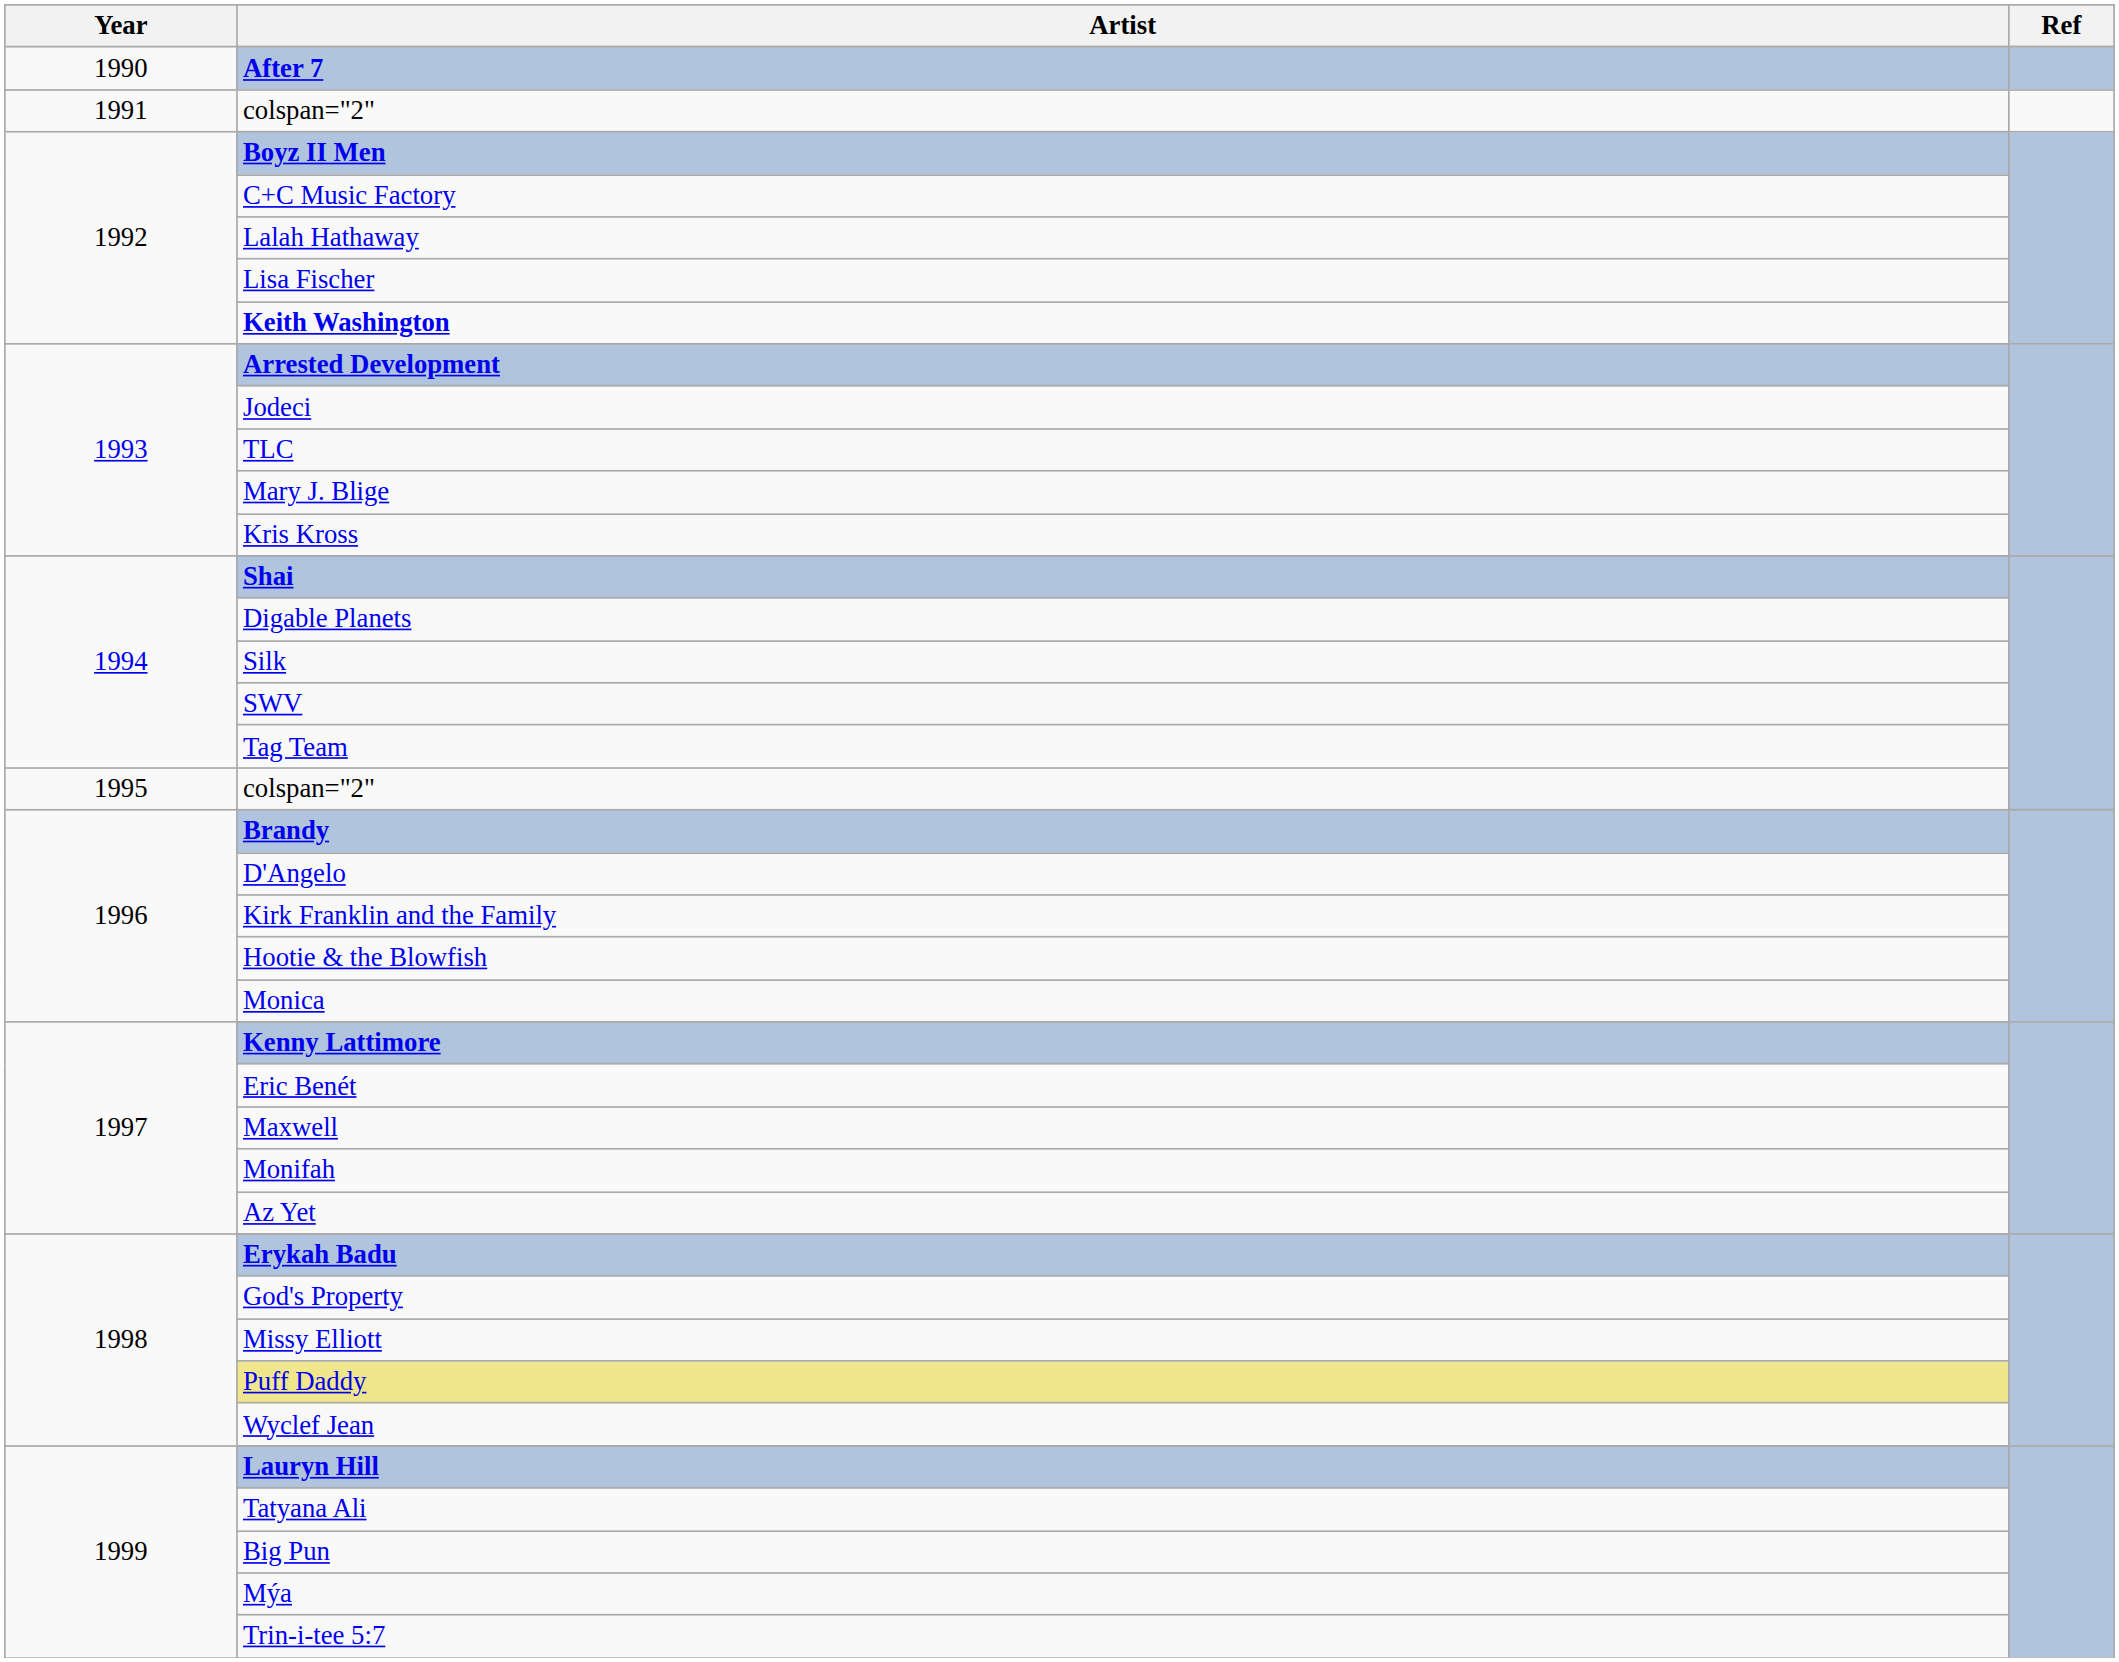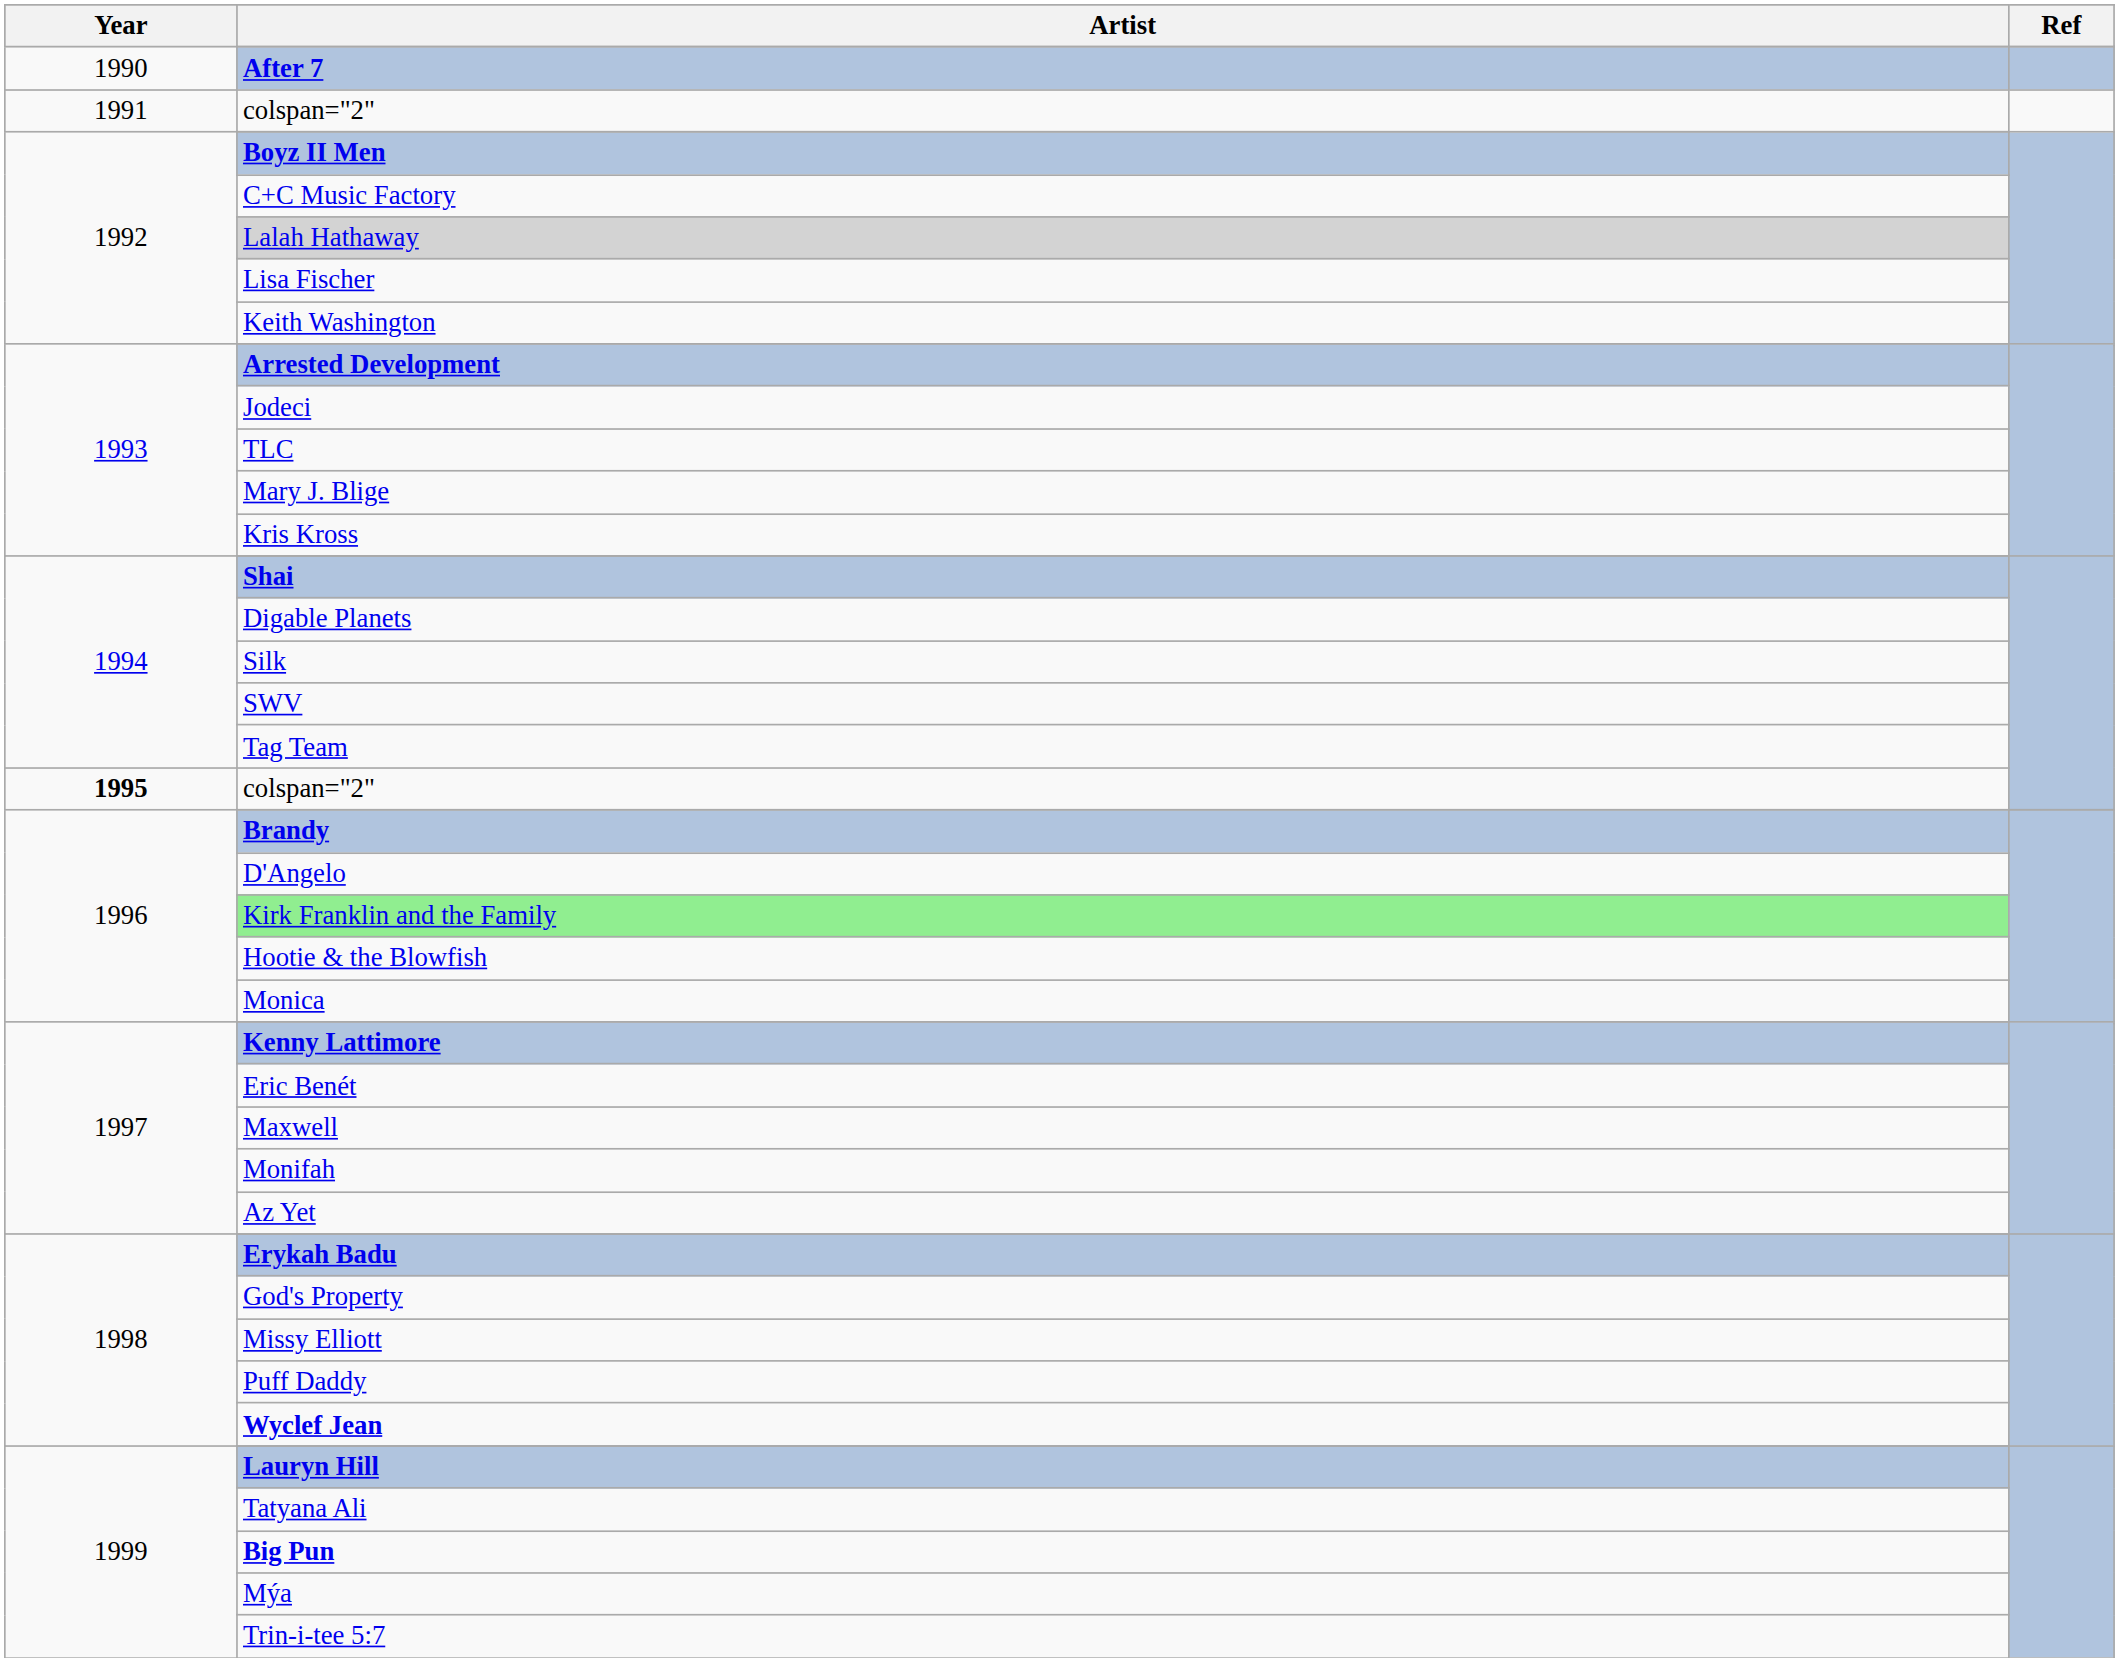(331, 237) no background -> (331, 237) lightgrey background
(346, 322) bold -> (339, 322) normal
(121, 788) normal -> (121, 788) bold
(400, 915) no background -> (400, 915) lightgreen background
(305, 1381) khaki background -> (305, 1381) no background
(309, 1424) normal -> (313, 1424) bold
(286, 1551) normal -> (289, 1551) bold
